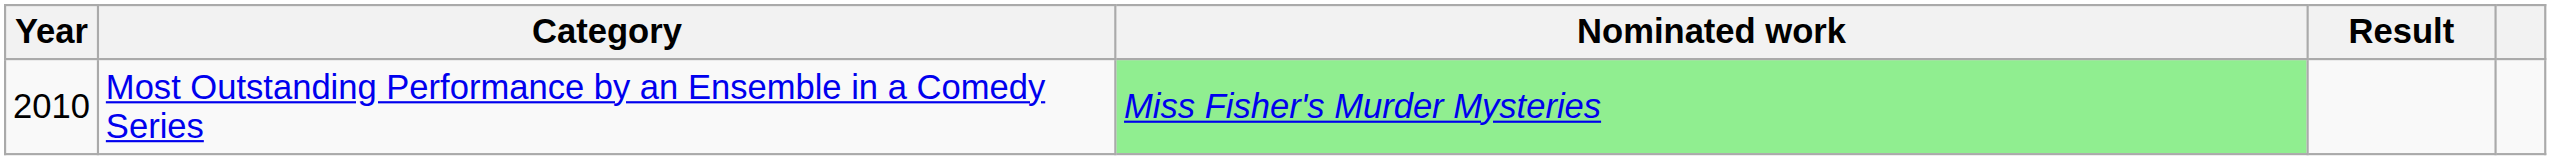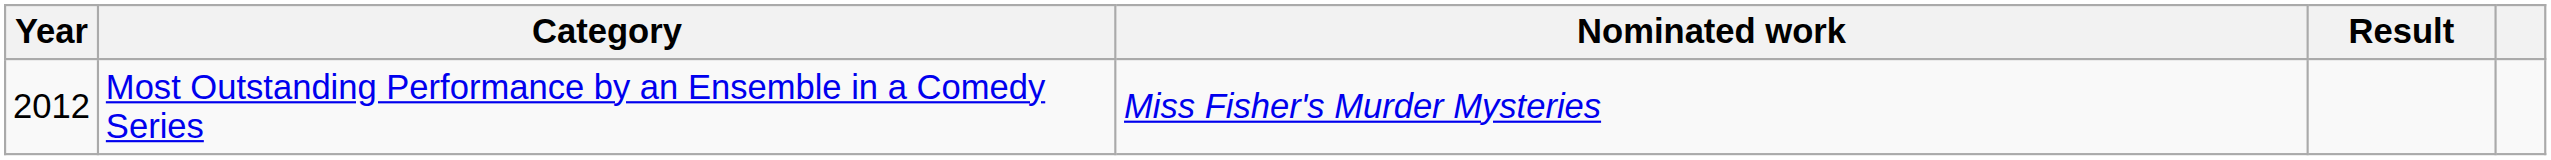(51, 106) 2010 -> (51, 106) 2012
(1363, 106) lightgreen background -> (1363, 106) no background
